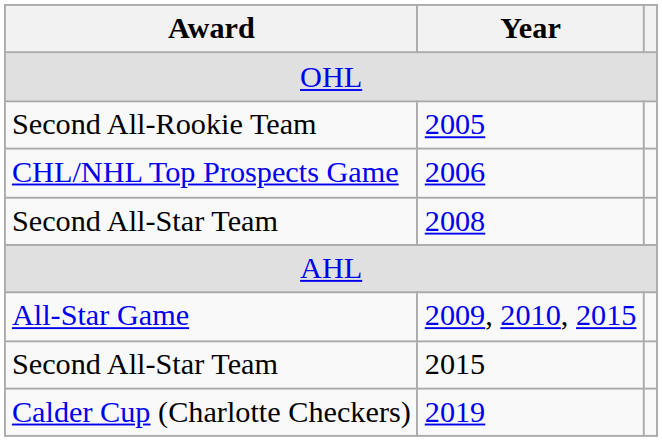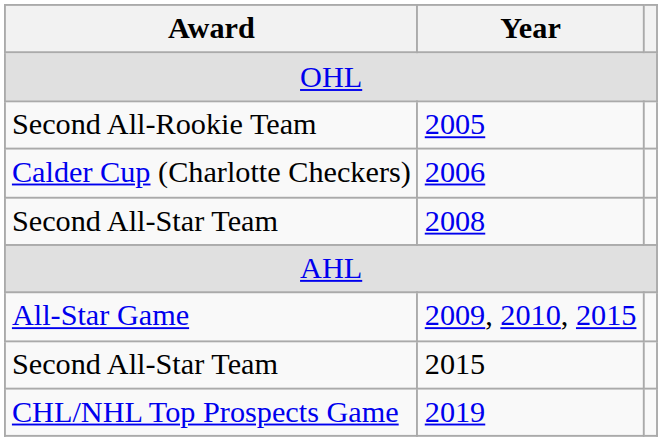(205, 172) CHL/NHL Top Prospects Game -> (211, 172) Calder Cup (Charlotte Checkers)
(211, 412) Calder Cup (Charlotte Checkers) -> (205, 412) CHL/NHL Top Prospects Game
